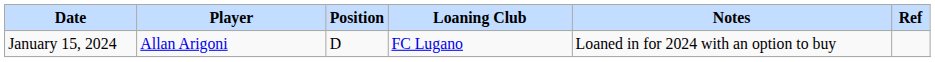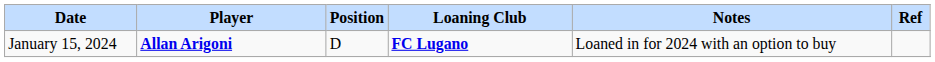(184, 43) normal -> (186, 43) bold
(427, 43) normal -> (430, 43) bold
